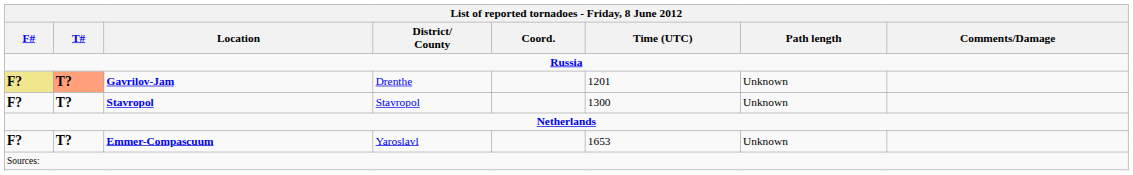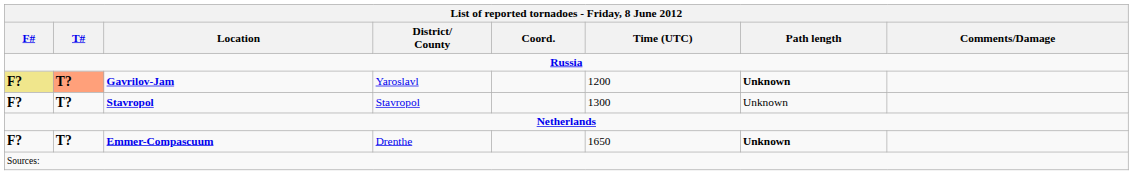(394, 81) Drenthe -> (397, 81) Yaroslavl
(599, 81) 1201 -> (599, 81) 1200
(765, 81) normal -> (767, 81) bold
(397, 141) Yaroslavl -> (394, 141) Drenthe
(599, 141) 1653 -> (599, 141) 1650
(765, 141) normal -> (767, 141) bold
